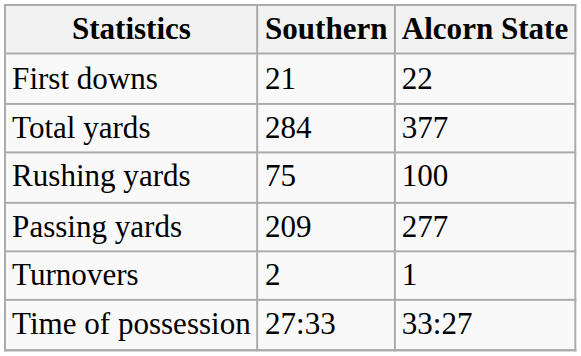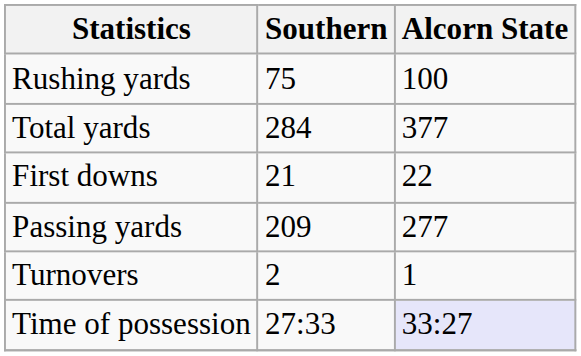rows swapped: (85, 78) <-> (101, 176)
(437, 324) no background -> (437, 324) lavender background
